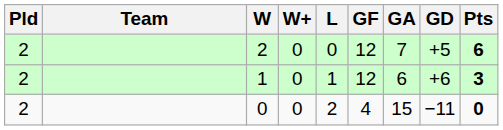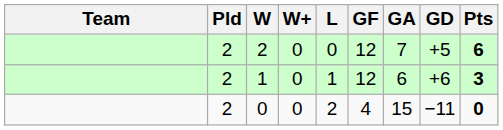columns swapped: (144, 19) <-> (24, 19)
